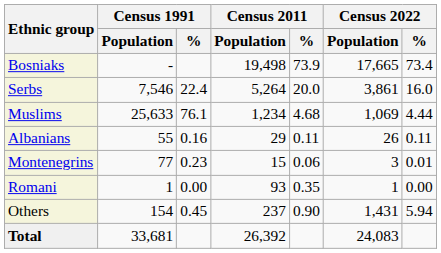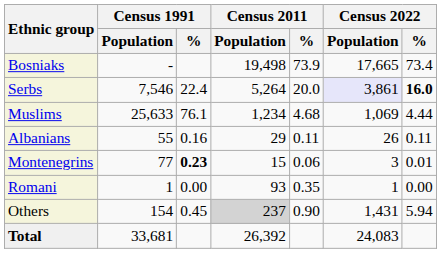(381, 89) no background -> (381, 89) lavender background
(419, 89) normal -> (419, 89) bold
(194, 162) normal -> (194, 162) bold
(274, 211) no background -> (274, 211) lightgrey background
